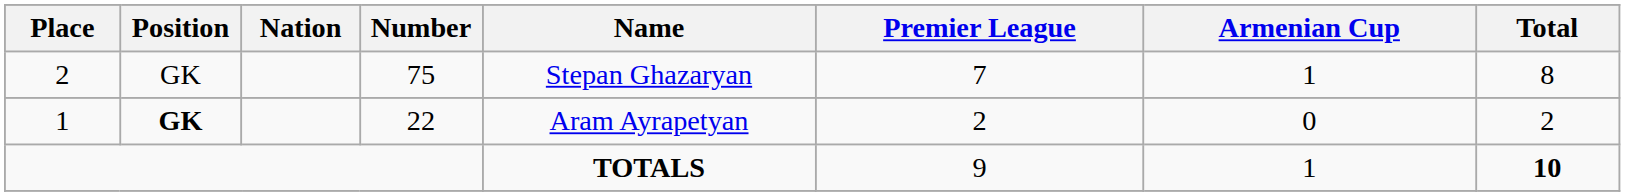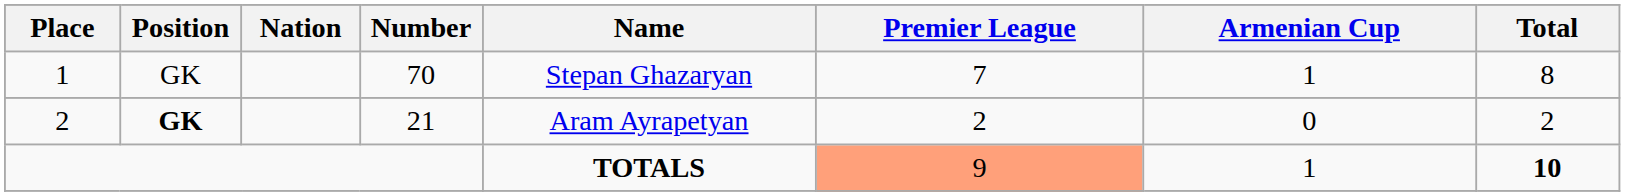(62, 74) 2 -> (62, 74) 1
(421, 74) 75 -> (421, 74) 70
(62, 121) 1 -> (62, 121) 2
(421, 121) 22 -> (421, 121) 21
(979, 167) no background -> (979, 167) lightsalmon background
